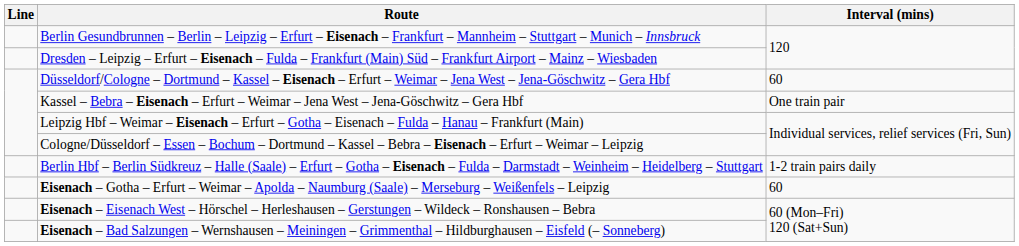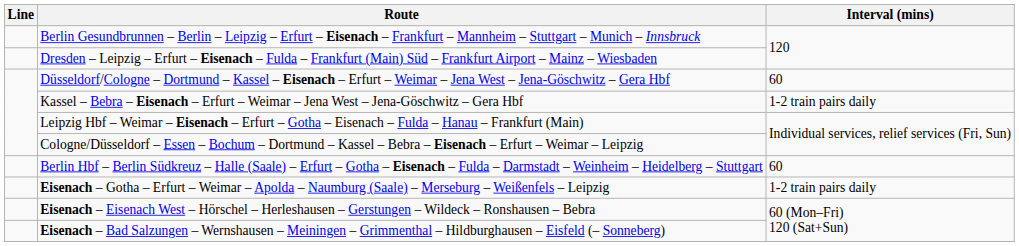(807, 101) One train pair -> (822, 101) 1-2 train pairs daily
(822, 166) 1-2 train pairs daily -> (776, 166) 60
(776, 187) 60 -> (822, 187) 1-2 train pairs daily
